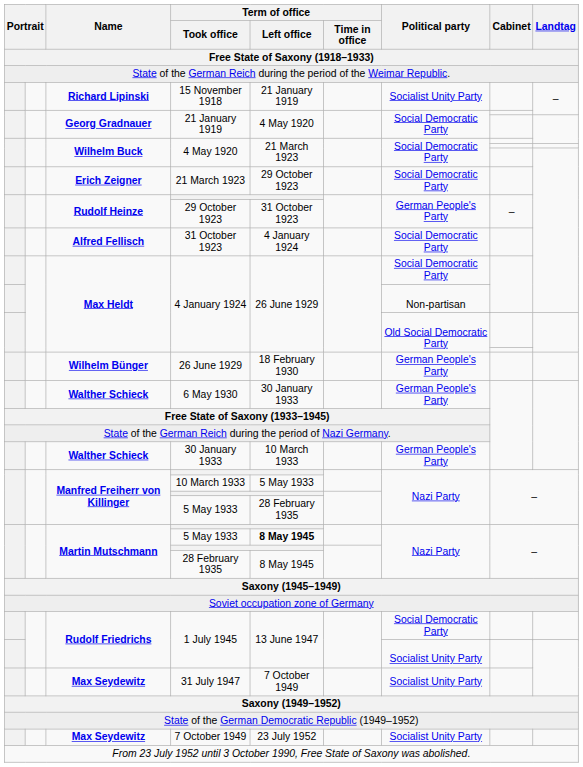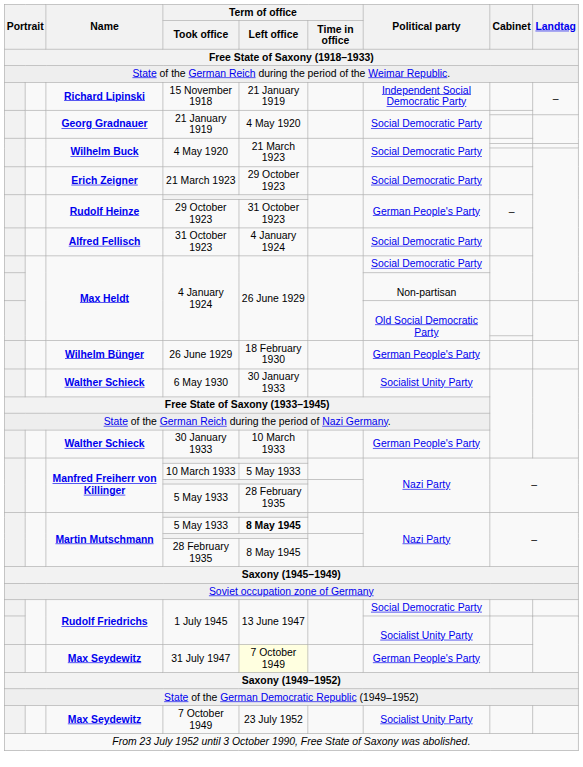(436, 96) Socialist Unity Party -> (426, 96) Independent Social Democratic Party
(436, 394) German People's Party -> (426, 383) Socialist Unity Party
(287, 682) no background -> (273, 658) lightyellow background
(436, 682) Socialist Unity Party -> (426, 658) German People's Party
